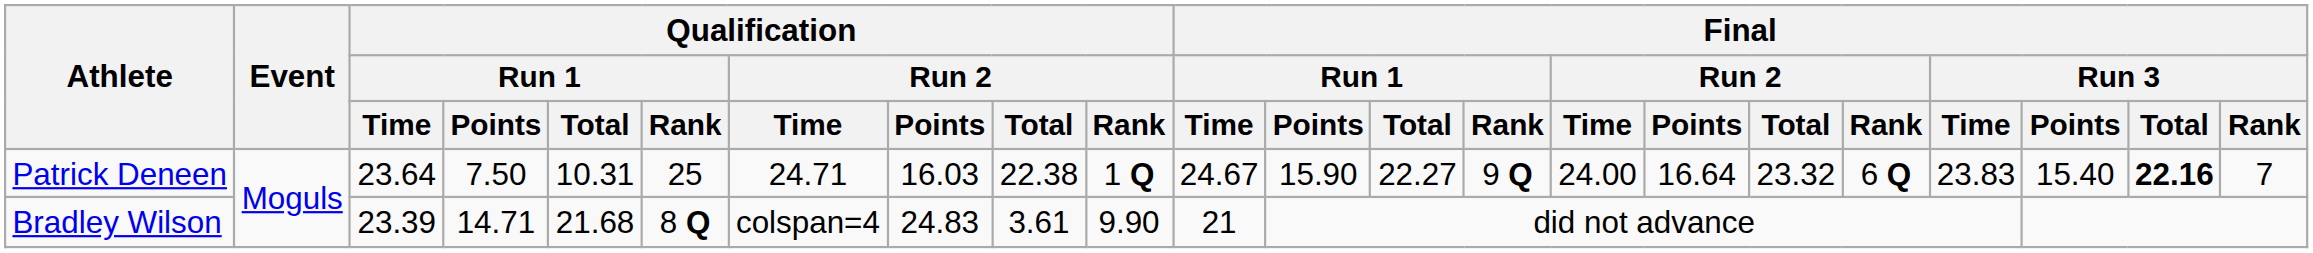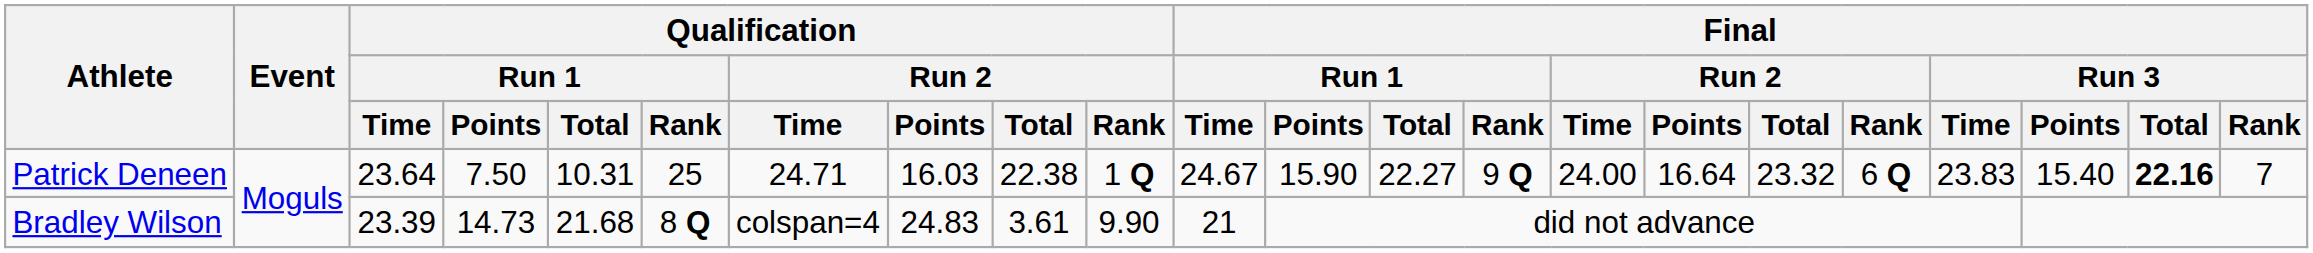(496, 223) 14.71 -> (496, 223) 14.73
